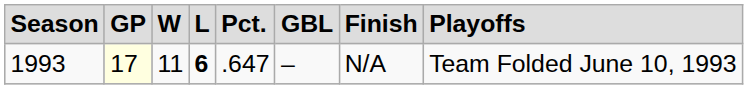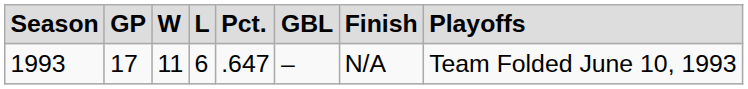(124, 63) lightyellow background -> (124, 63) no background
(202, 63) bold -> (202, 63) normal
